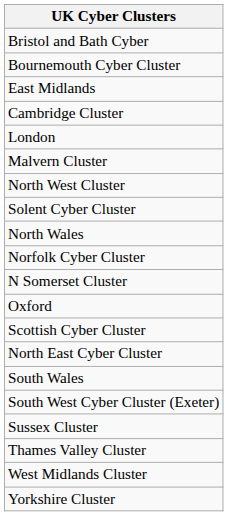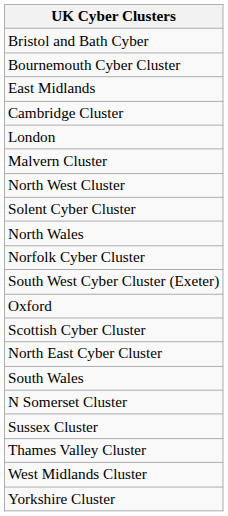(68, 281) N Somerset Cluster -> (114, 281) South West Cyber Cluster (Exeter)
(114, 402) South West Cyber Cluster (Exeter) -> (68, 402) N Somerset Cluster
